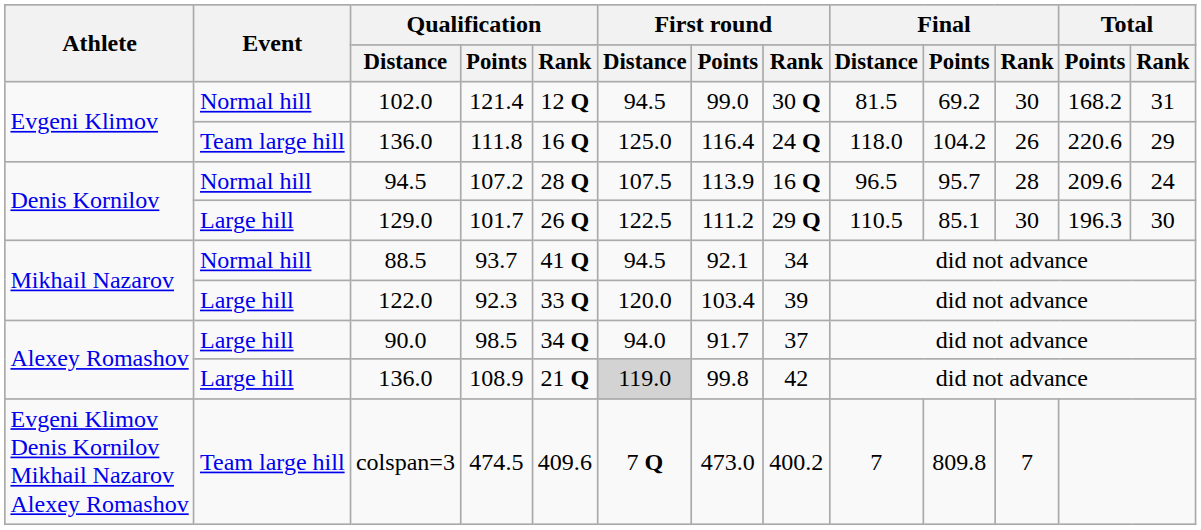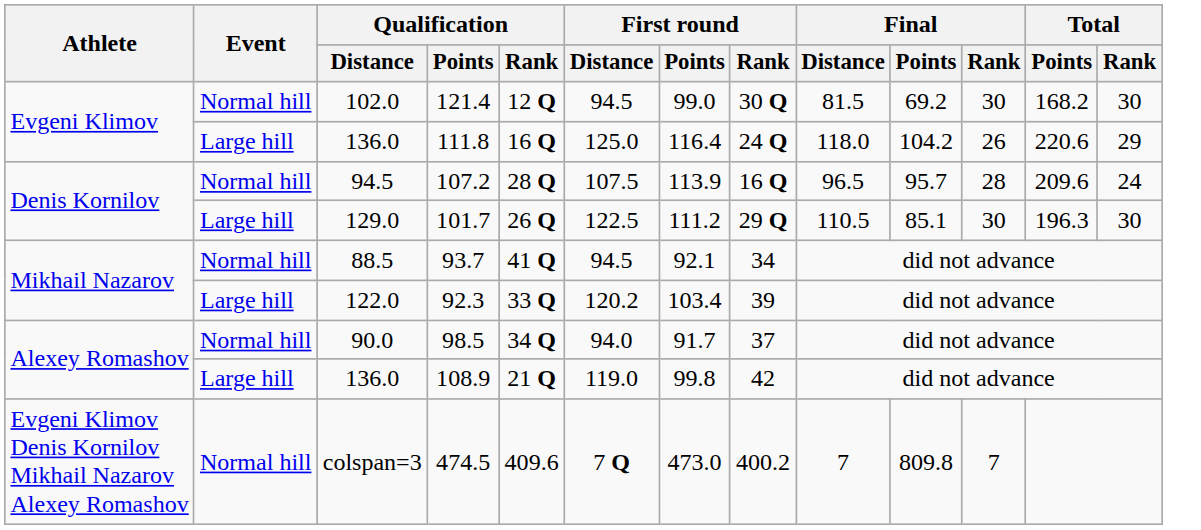(1163, 101) 31 -> (1130, 101) 30
(272, 141) Team large hill -> (247, 141) Large hill
(645, 300) 120.0 -> (612, 300) 120.2
(247, 339) Large hill -> (256, 339) Normal hill
(645, 379) lightgrey background -> (612, 379) no background
(272, 461) Team large hill -> (256, 461) Normal hill
